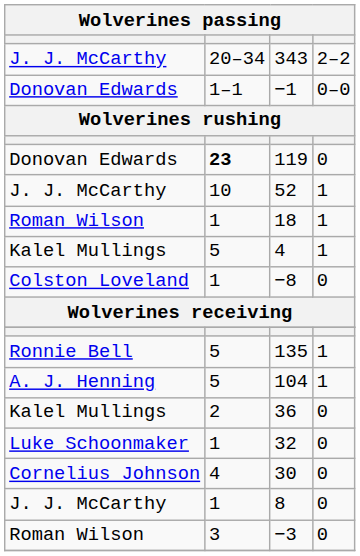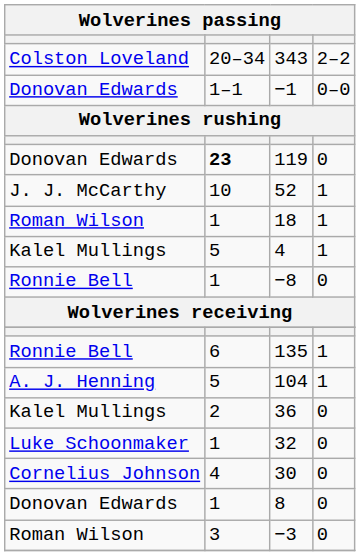(88, 59) J. J. McCarthy -> (99, 59) Colston Loveland
(99, 282) Colston Loveland -> (71, 282) Ronnie Bell
(215, 352) 5 -> (215, 352) 6
(88, 504) J. J. McCarthy -> (93, 504) Donovan Edwards
